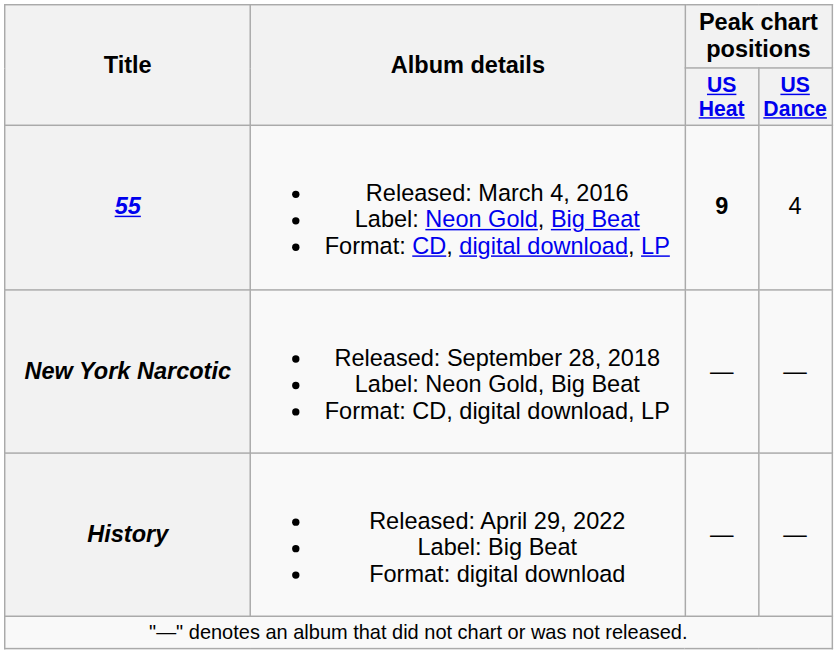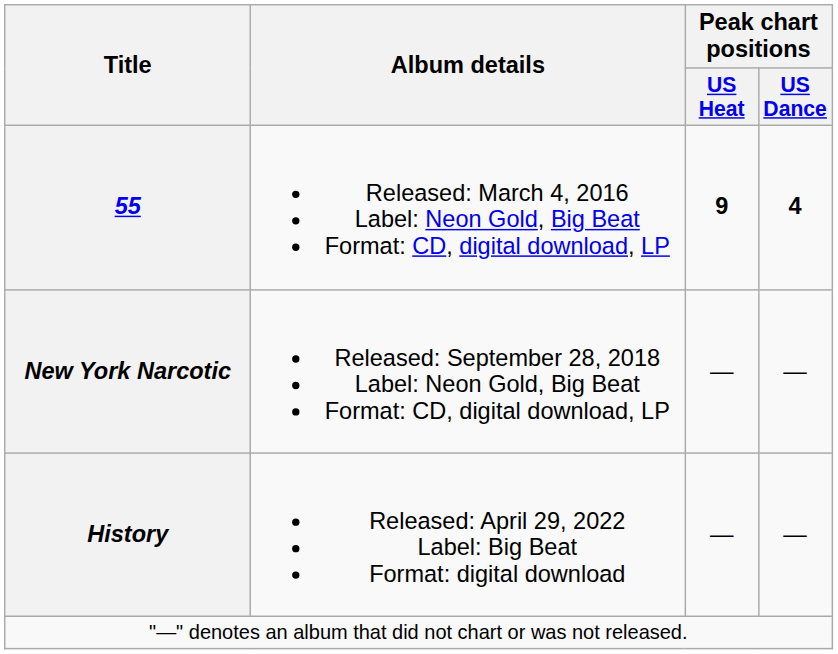(795, 207) normal -> (795, 207) bold
